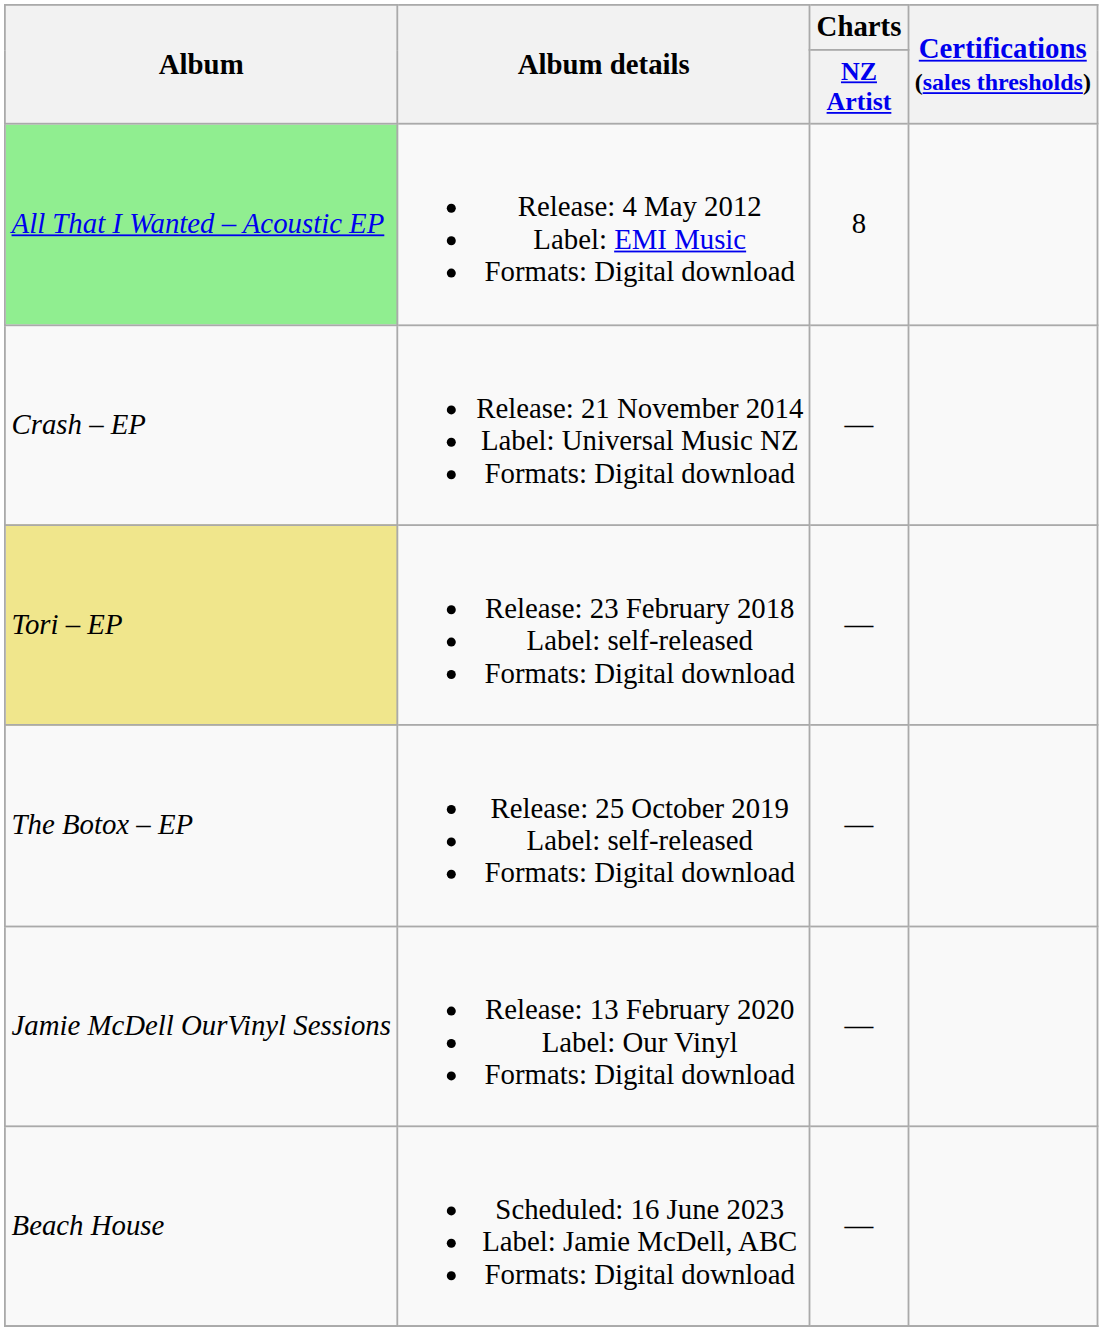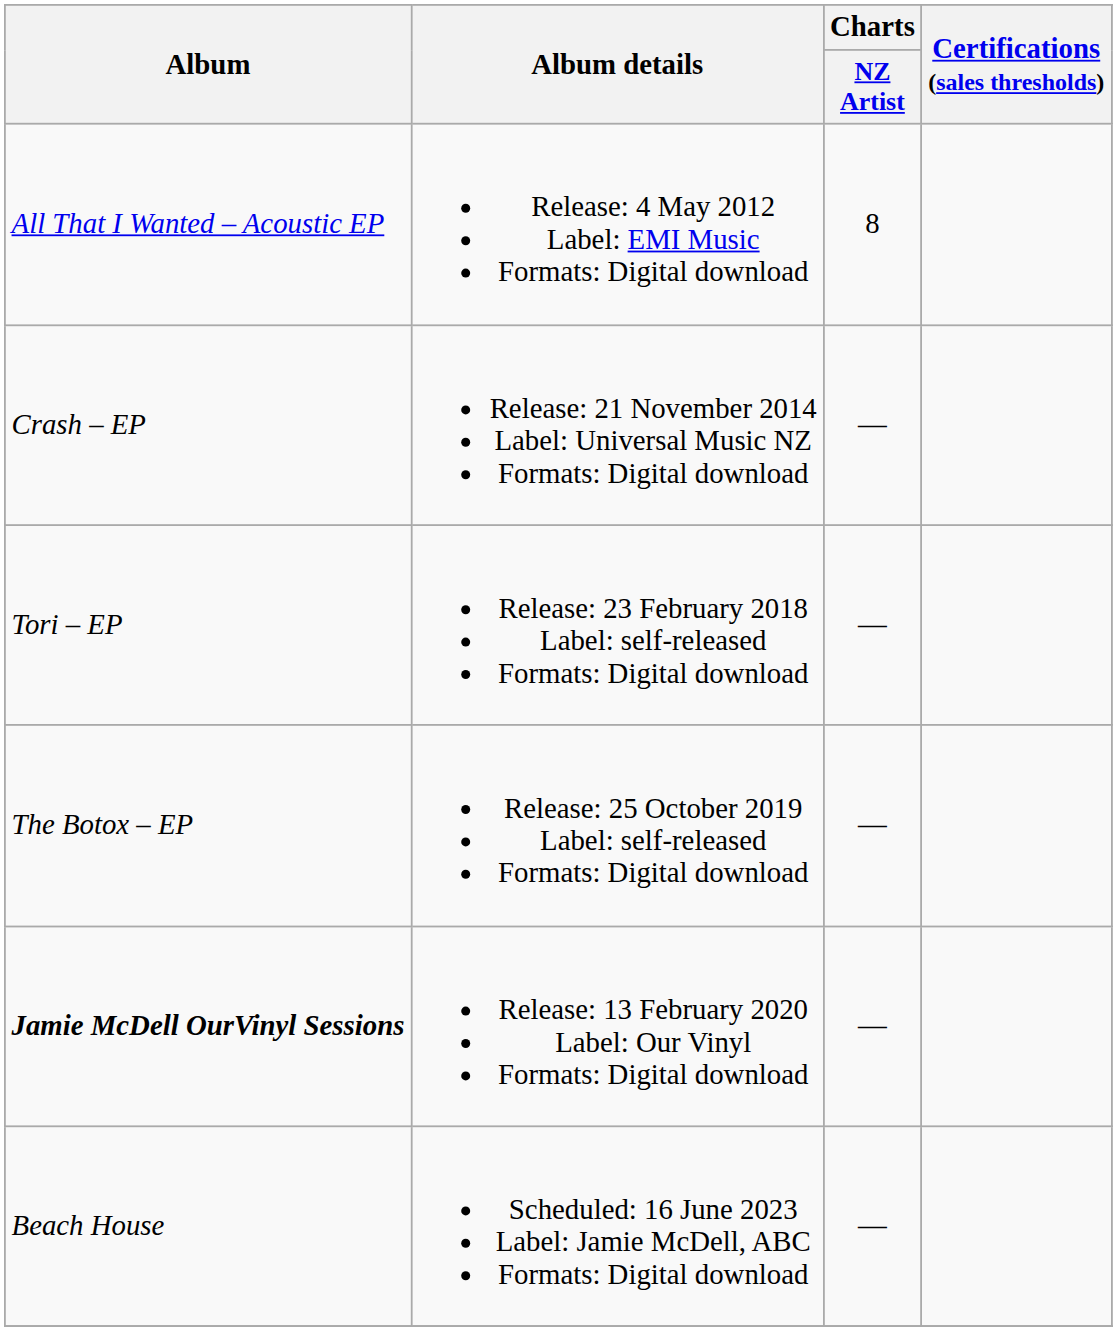(198, 223) lightgreen background -> (198, 223) no background
(67, 624) khaki background -> (67, 624) no background
(201, 1025) normal -> (208, 1025) bold
